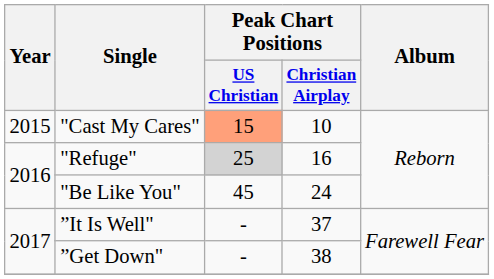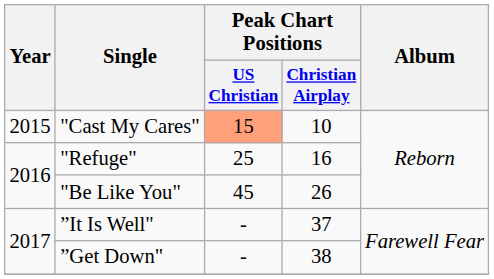(243, 158) lightgrey background -> (243, 158) no background
(321, 191) 24 -> (321, 191) 26
